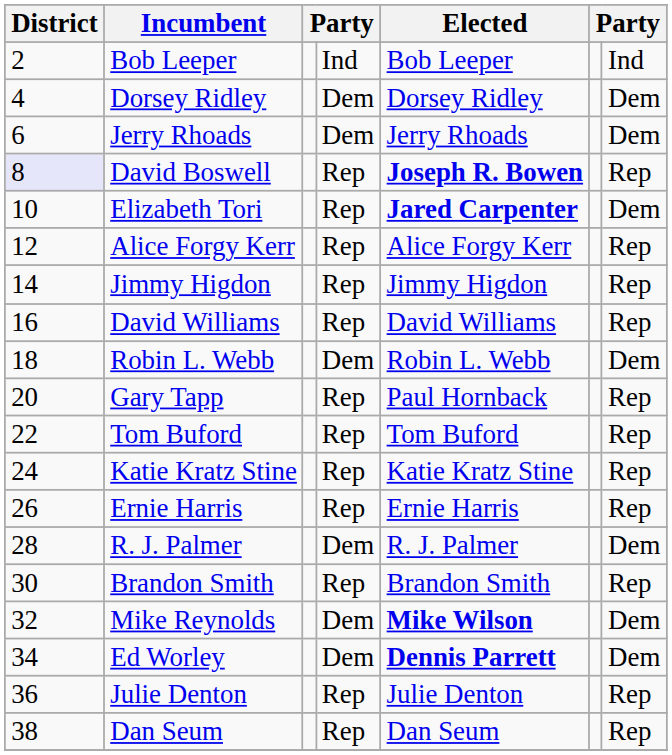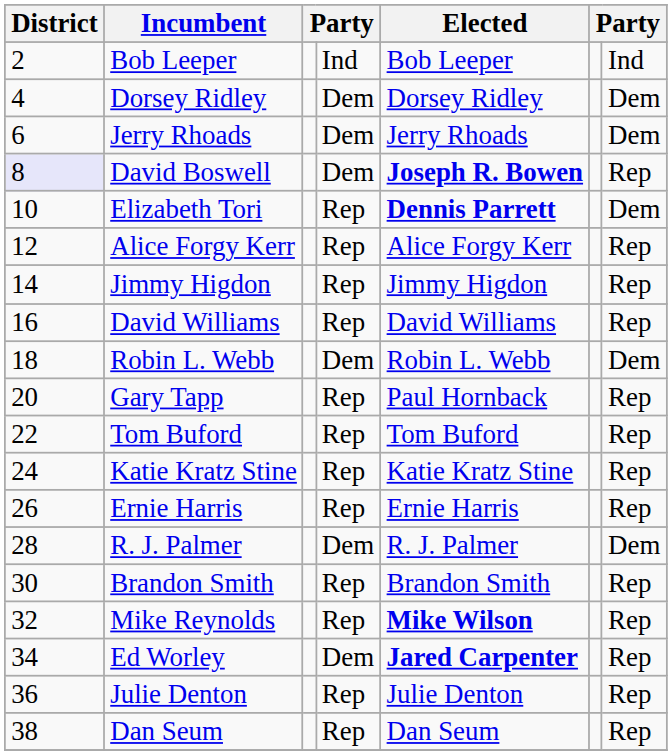(344, 172) Rep -> (348, 172) Dem
(482, 209) Jared Carpenter -> (471, 209) Dennis Parrett
(348, 619) Dem -> (344, 619) Rep
(634, 619) Dem -> (630, 619) Rep
(471, 657) Dennis Parrett -> (482, 657) Jared Carpenter
(634, 657) Dem -> (630, 657) Rep
